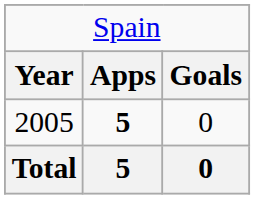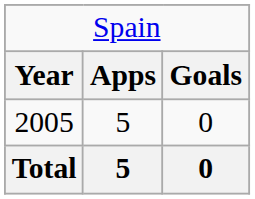(123, 121) bold -> (123, 121) normal
